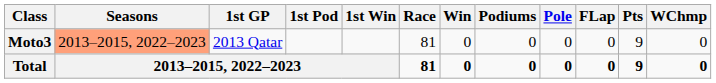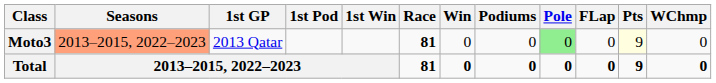(428, 41) normal -> (428, 41) bold
(568, 41) no background -> (568, 41) lightgreen background
(639, 41) no background -> (639, 41) lightyellow background
